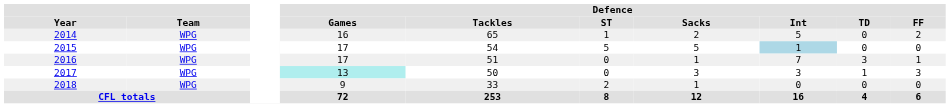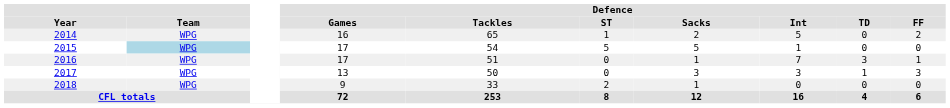(188, 47) no background -> (188, 47) lightblue background
(798, 47) lightblue background -> (798, 47) no background
(343, 72) paleturquoise background -> (343, 72) no background
